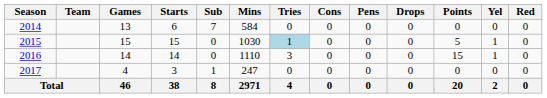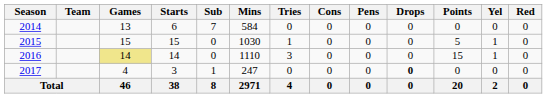(290, 41) lightblue background -> (290, 41) no background
(125, 56) no background -> (125, 56) khaki background
(410, 71) normal -> (410, 71) bold
